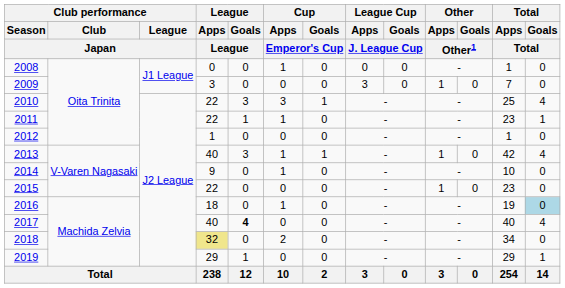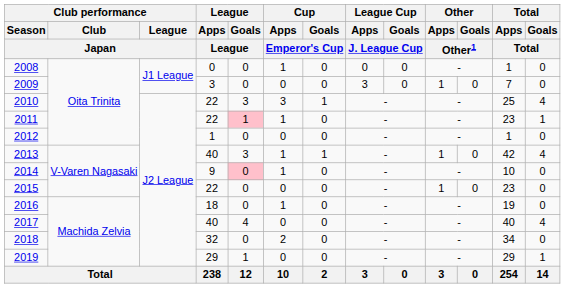(246, 119) no background -> (246, 119) pink background
(246, 171) no background -> (246, 171) pink background
(543, 205) lightblue background -> (543, 205) no background
(246, 223) bold -> (246, 223) normal
(212, 240) khaki background -> (212, 240) no background
